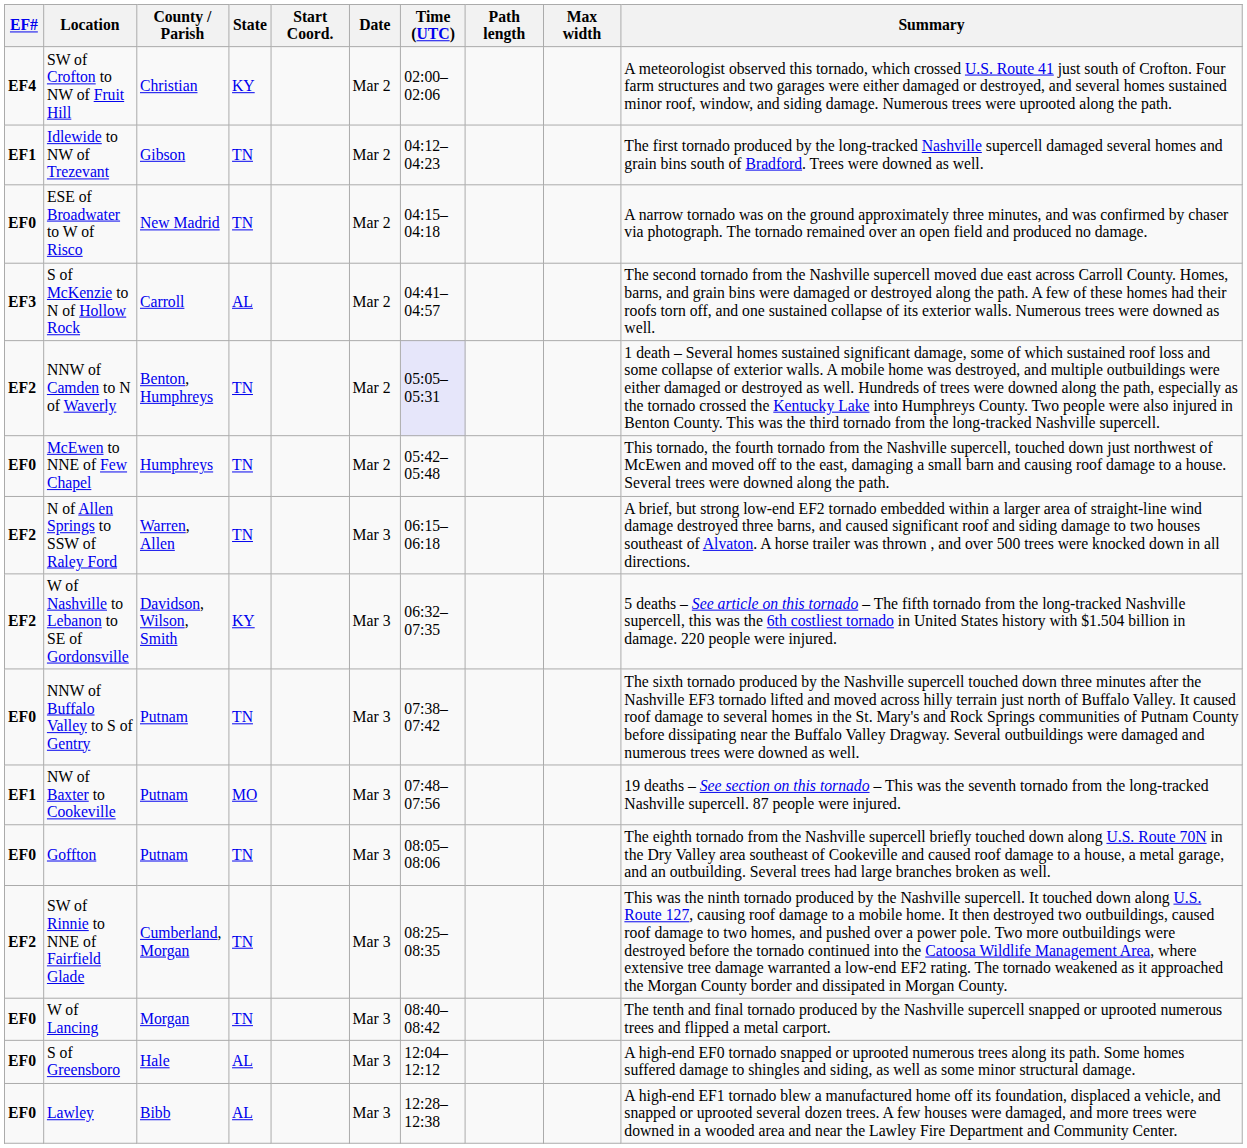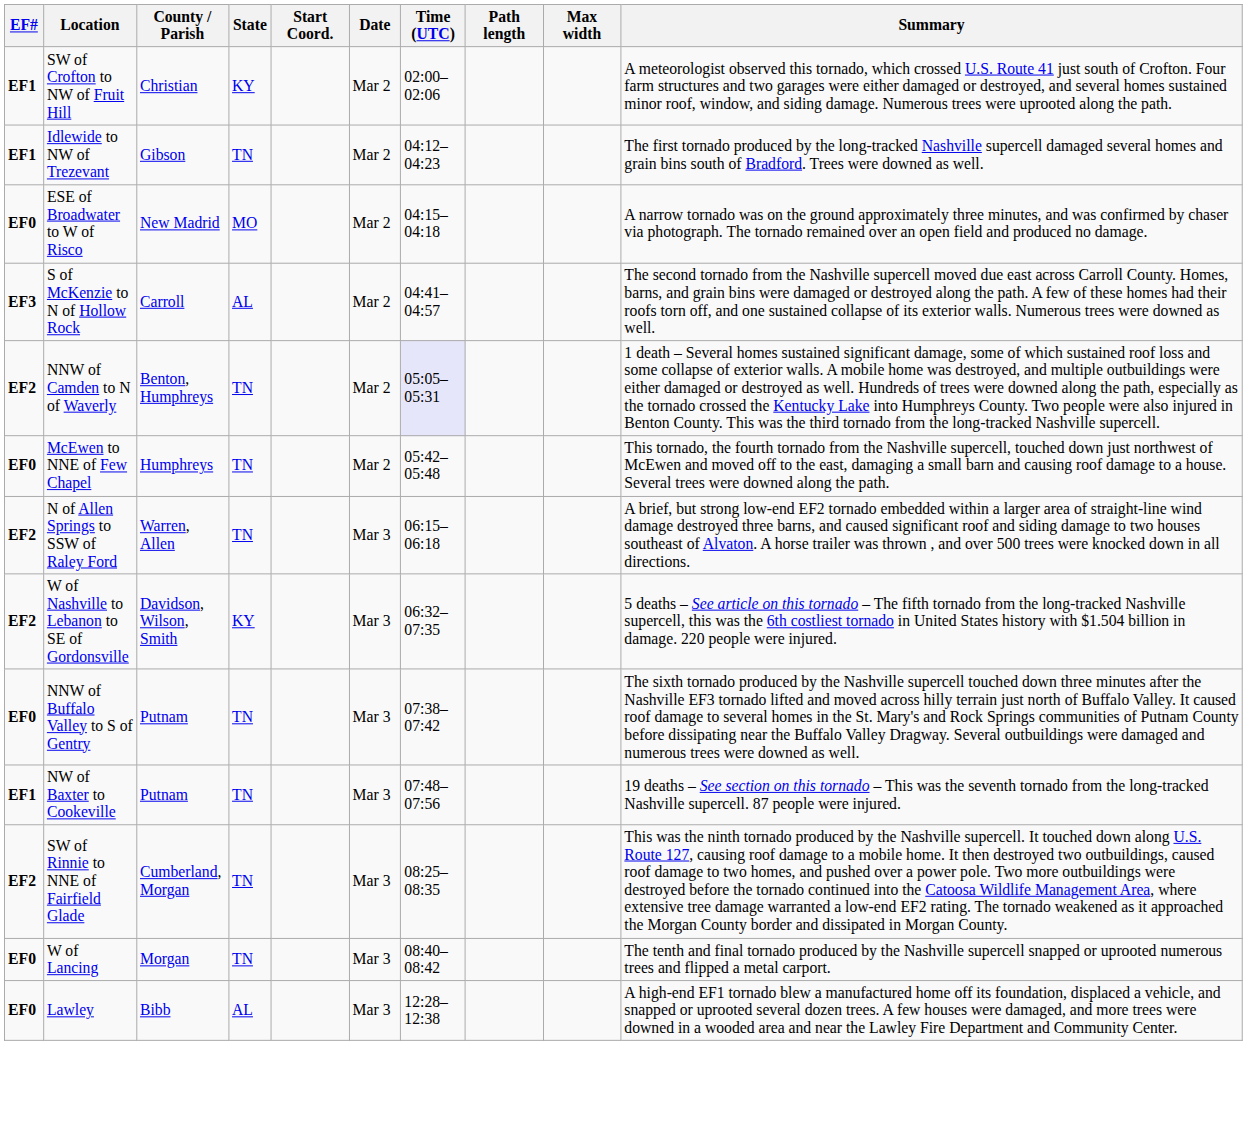(22, 85) EF4 -> (22, 85) EF1
(242, 223) TN -> (245, 223) MO
(245, 794) MO -> (242, 794) TN
- row: (72, 854)
- row: (83, 1061)
